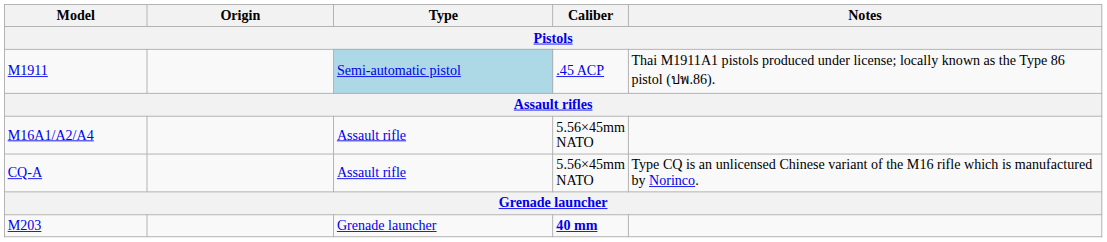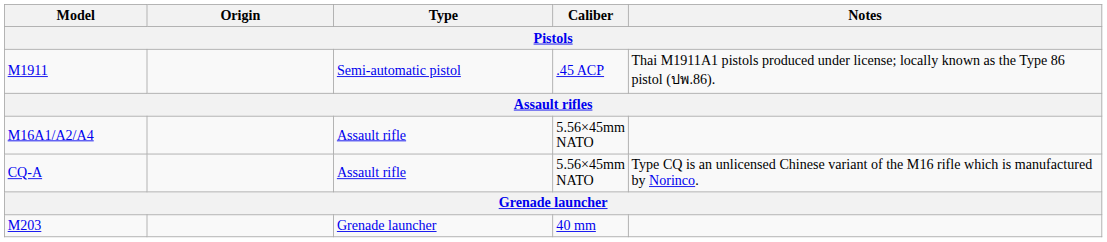(399, 71) lightblue background -> (399, 71) no background
(577, 225) bold -> (576, 225) normal
